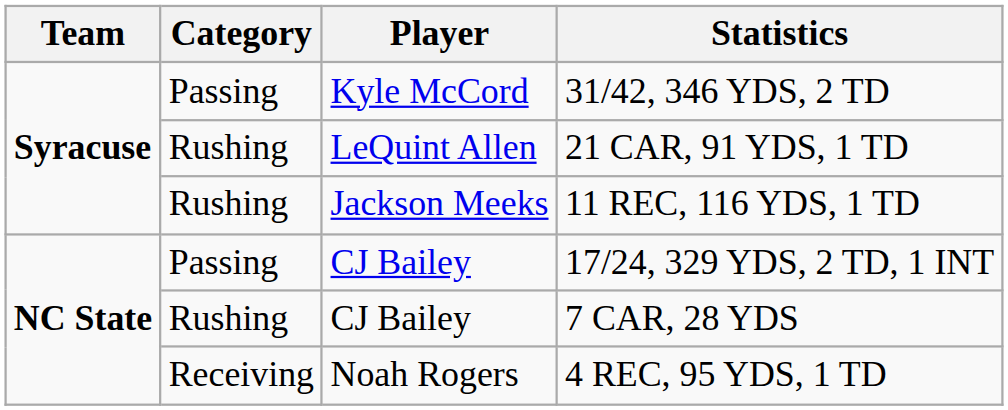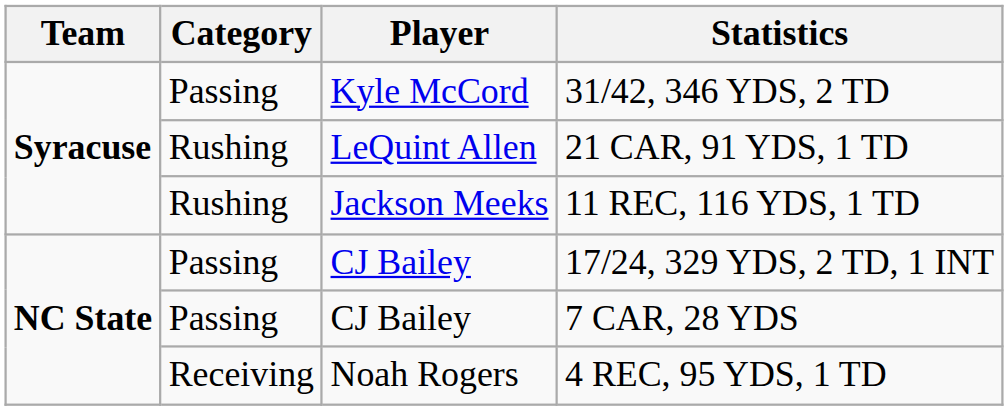(228, 317) Rushing -> (223, 317) Passing
